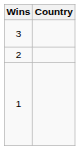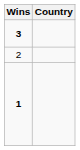(18, 33) normal -> (18, 33) bold
(18, 104) normal -> (18, 104) bold
